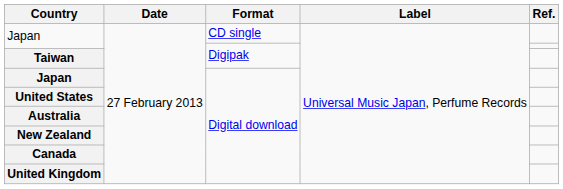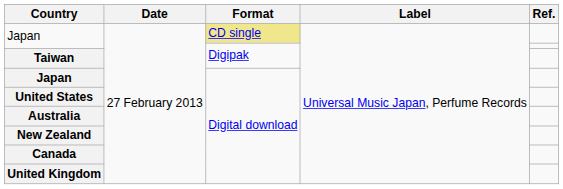(235, 33) no background -> (235, 33) khaki background
